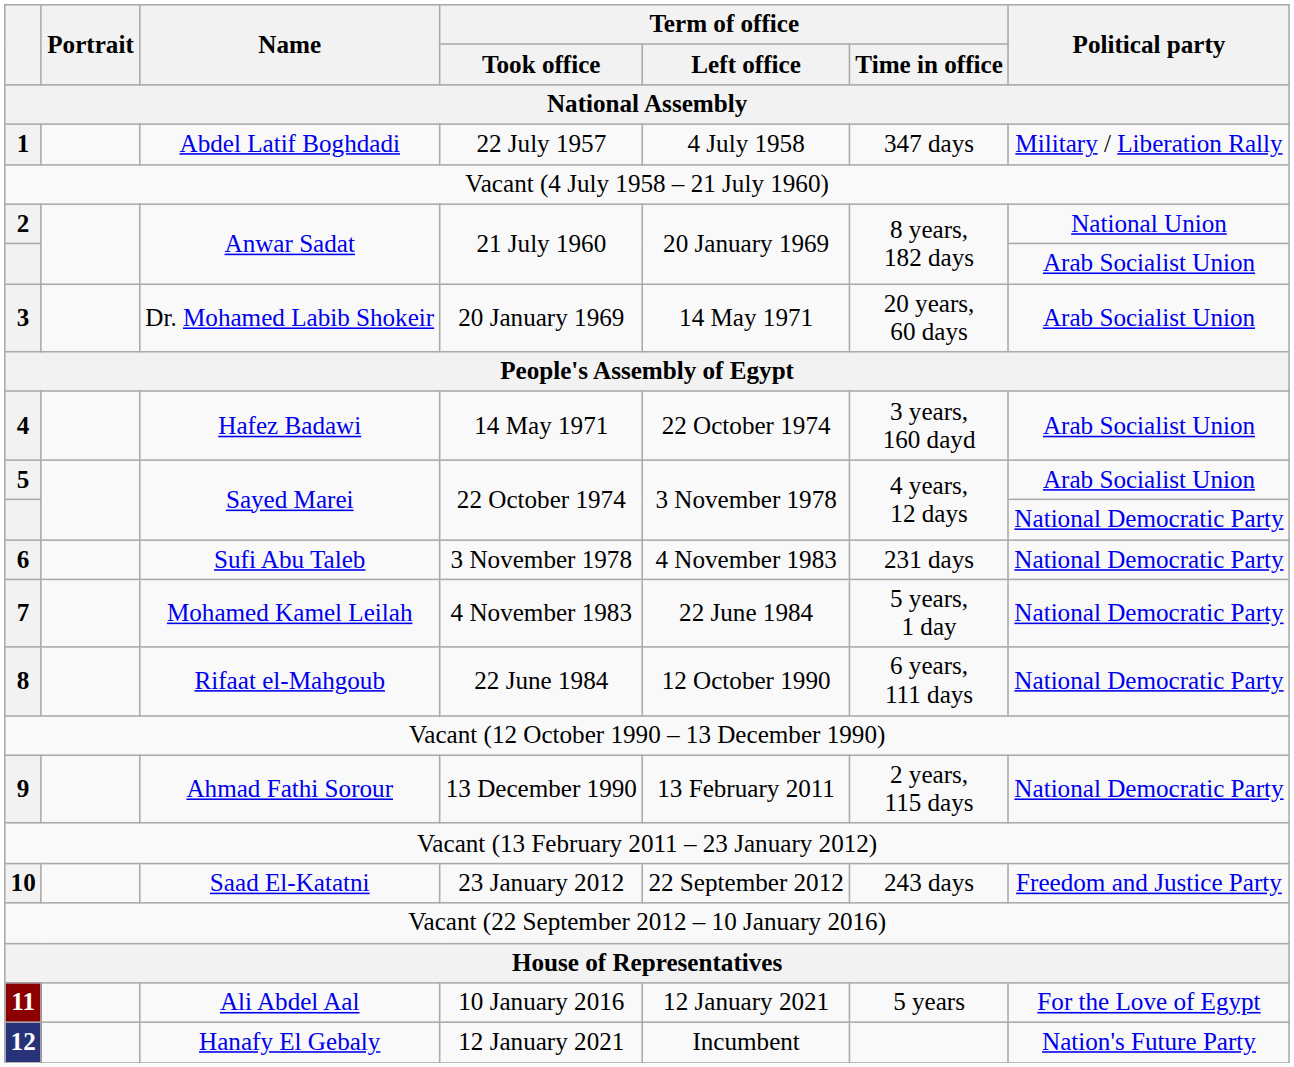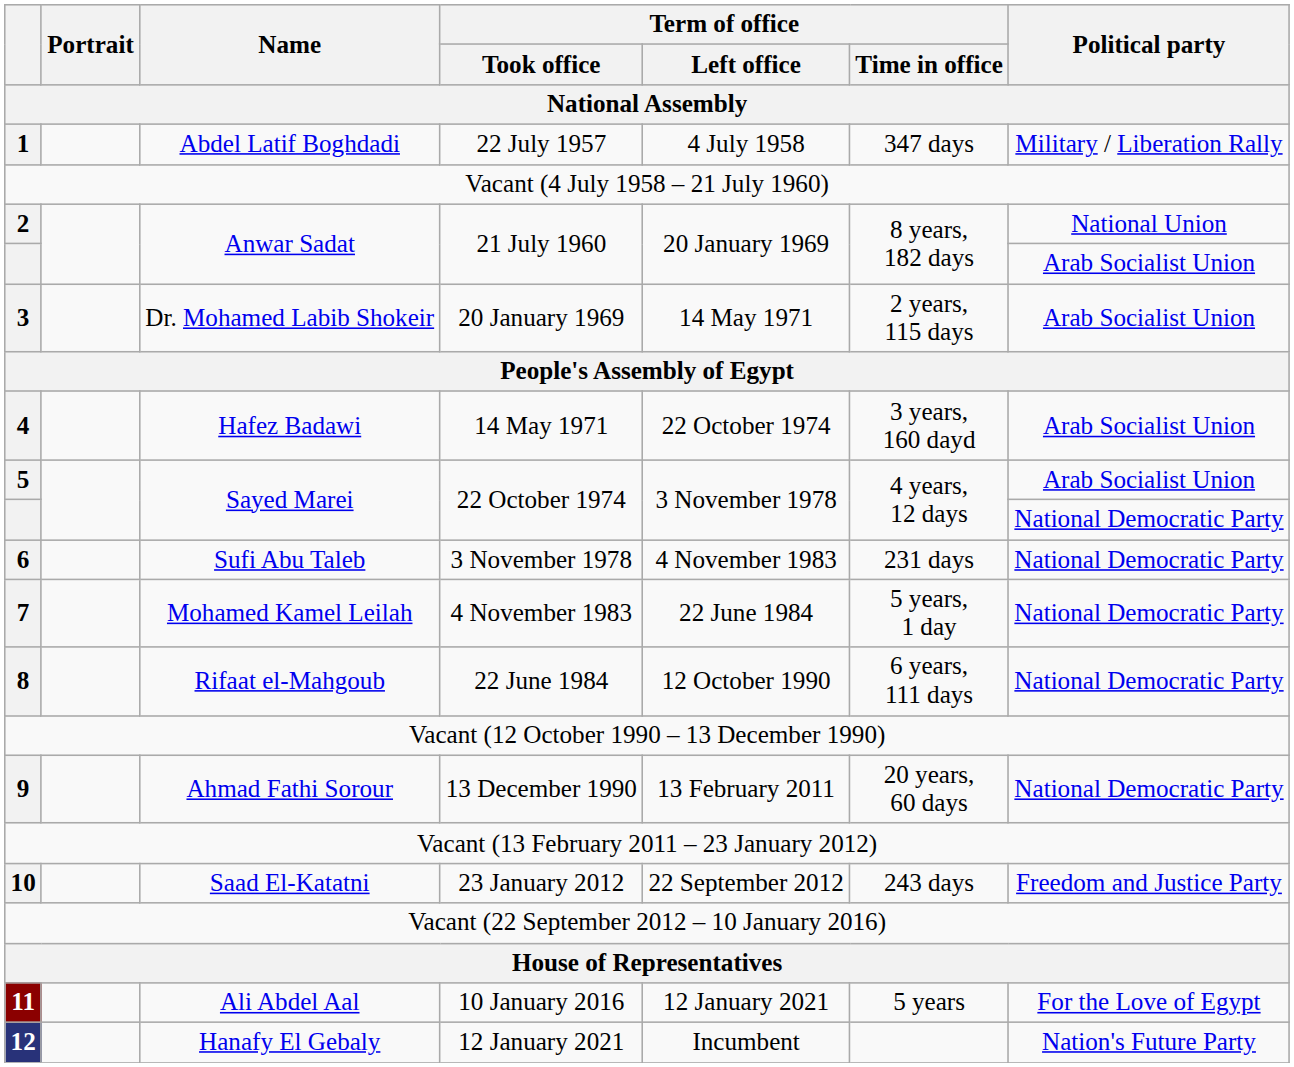(929, 317) 20 years, 60 days -> (929, 317) 2 years, 115 days
(929, 789) 2 years, 115 days -> (929, 789) 20 years, 60 days
